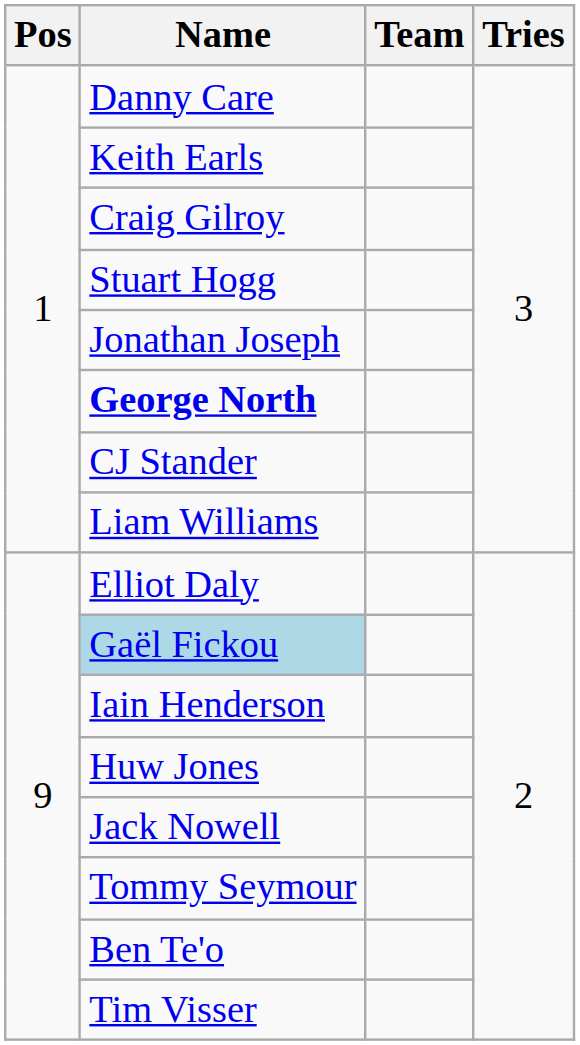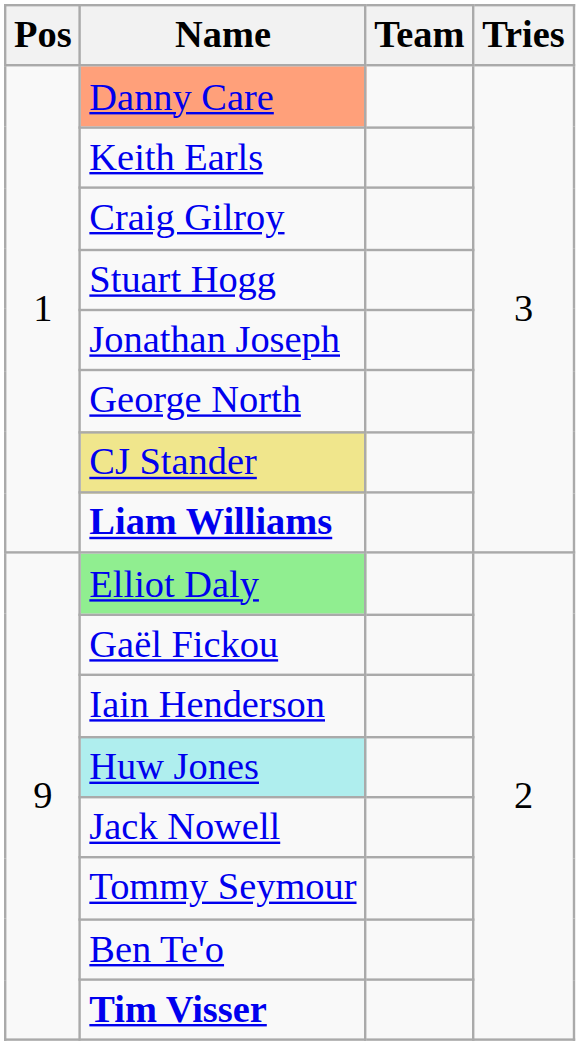(182, 95) no background -> (182, 95) lightsalmon background
(203, 400) bold -> (195, 400) normal
(173, 461) no background -> (173, 461) khaki background
(204, 522) normal -> (211, 522) bold
(174, 583) no background -> (174, 583) lightgreen background
(184, 643) lightblue background -> (184, 643) no background
(174, 765) no background -> (174, 765) paleturquoise background
(173, 1009) normal -> (178, 1009) bold
